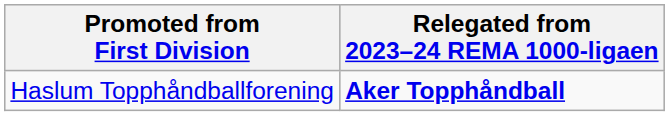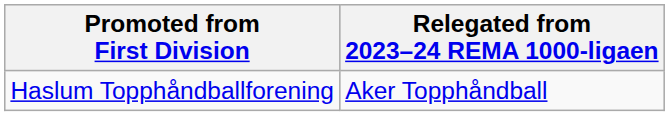(455, 90) bold -> (446, 90) normal
